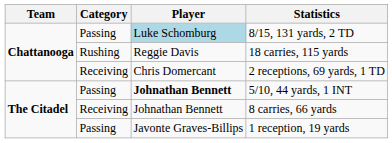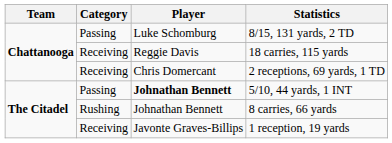(175, 33) lightblue background -> (175, 33) no background
(99, 52) Rushing -> (104, 52) Receiving
(104, 109) Receiving -> (99, 109) Rushing
(98, 128) Passing -> (104, 128) Receiving
